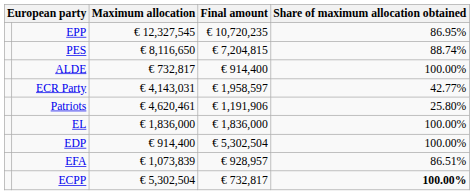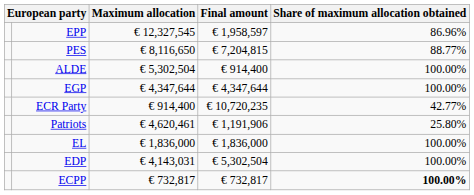(237, 32) € 10,720,235 -> (240, 32) € 1,958,597
(448, 32) 86.95% -> (448, 32) 86.96%
(448, 50) 88.74% -> (448, 50) 88.77%
(172, 69) € 732,817 -> (167, 69) € 5,302,504
+ row: (75, 87)
(167, 87) € 4,143,031 -> (172, 106) € 914,400
(240, 87) € 1,958,597 -> (237, 106) € 10,720,235
(172, 143) € 914,400 -> (167, 161) € 4,143,031
- row: (76, 161)
(167, 180) € 5,302,504 -> (172, 180) € 732,817
